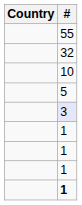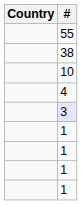(67, 53) 32 -> (67, 53) 38
(64, 92) 5 -> (64, 92) 4
(64, 190) bold -> (64, 190) normal
